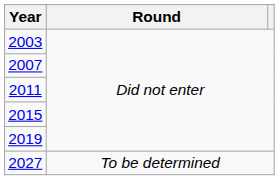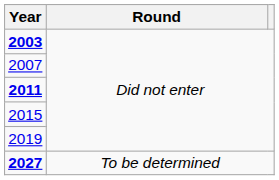(25, 41) normal -> (25, 41) bold
(25, 90) normal -> (25, 90) bold
(25, 163) normal -> (25, 163) bold
